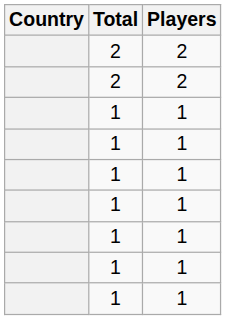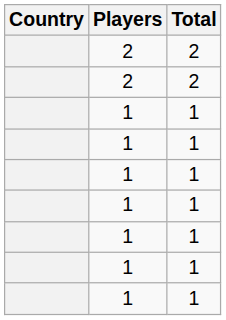columns swapped: (182, 19) <-> (116, 19)
